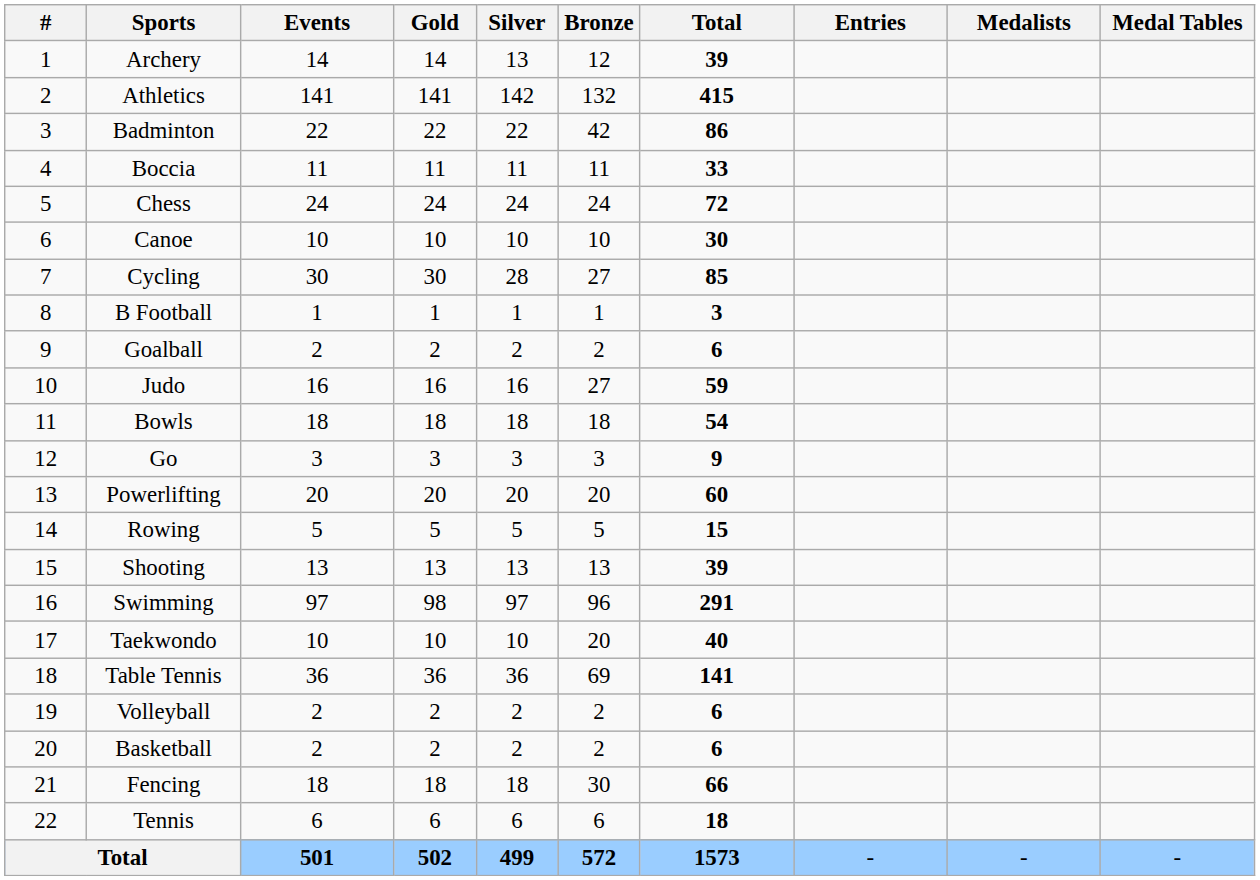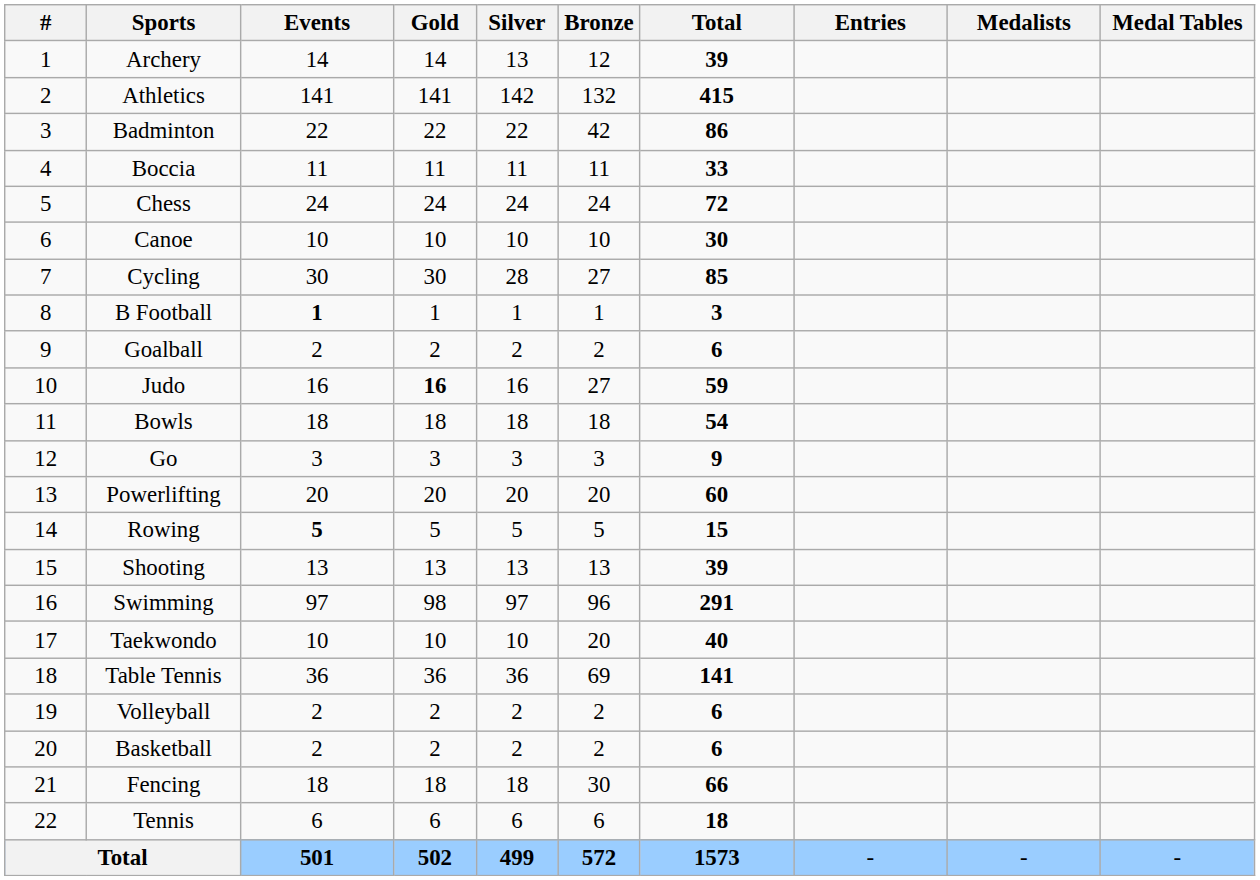(317, 312) normal -> (317, 312) bold
(435, 385) normal -> (435, 385) bold
(317, 530) normal -> (317, 530) bold
